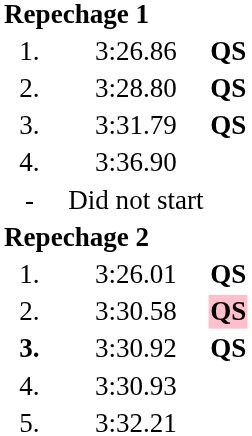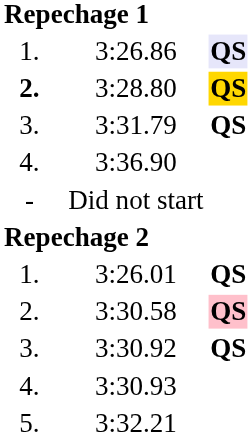(228, 51) no background -> (228, 51) lavender background
(29, 88) normal -> (29, 88) bold
(228, 88) no background -> (228, 88) gold background
(29, 348) bold -> (29, 348) normal
